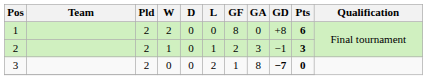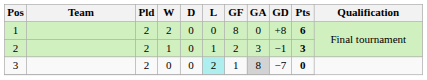(213, 65) no background -> (213, 65) paleturquoise background
(258, 65) no background -> (258, 65) lightgrey background
(280, 65) bold -> (280, 65) normal
